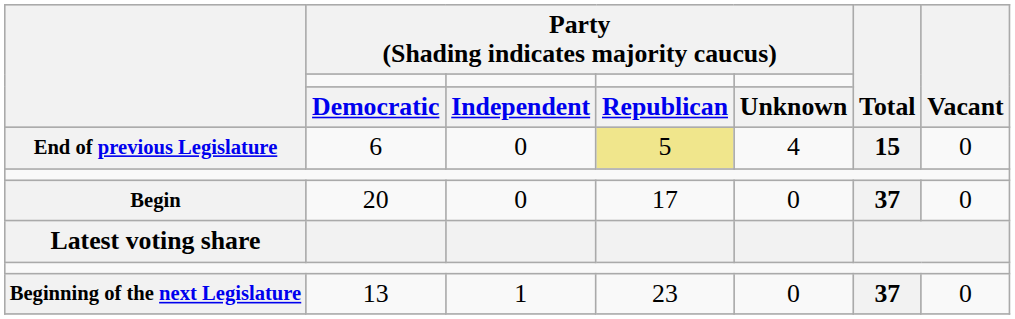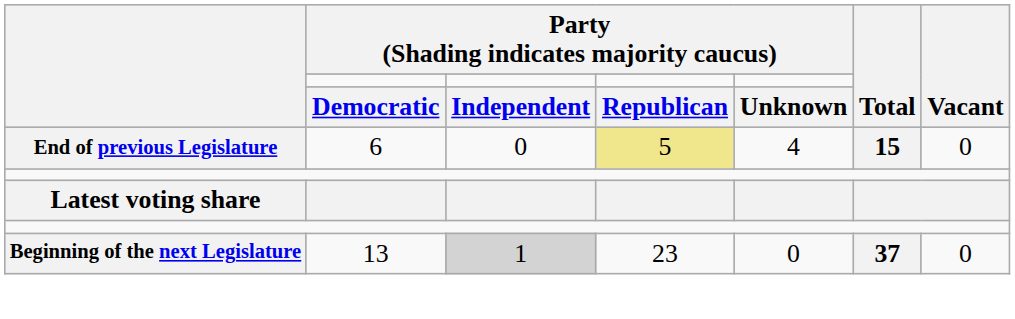- row: (155, 200)
(521, 293) no background -> (521, 252) lightgrey background
